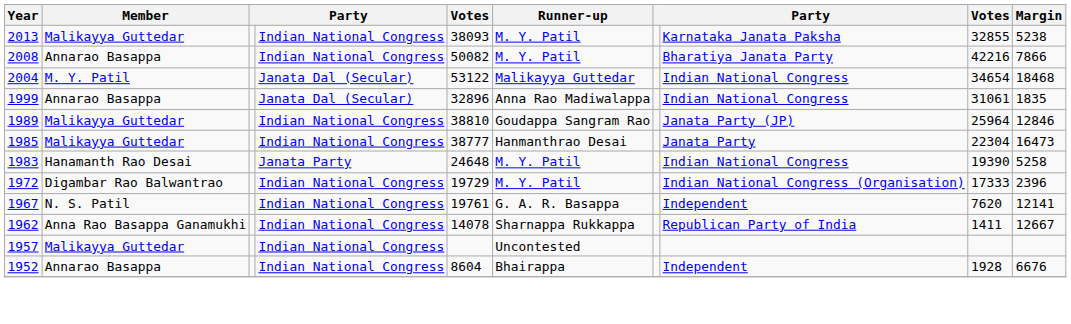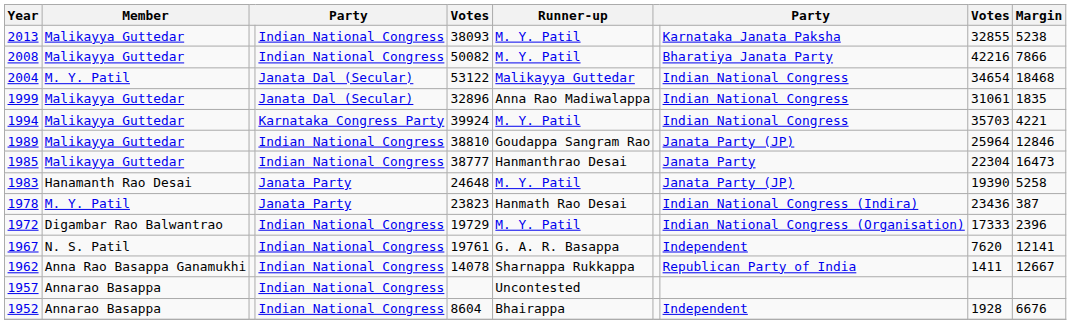(103, 57) Annarao Basappa -> (114, 57) Malikayya Guttedar
(103, 99) Annarao Basappa -> (114, 99) Malikayya Guttedar
+ row: (23, 120)
(756, 162) Indian National Congress -> (728, 183) Janata Party (JP)
+ row: (23, 204)
(114, 246) Malikayya Guttedar -> (103, 288) Annarao Basappa
